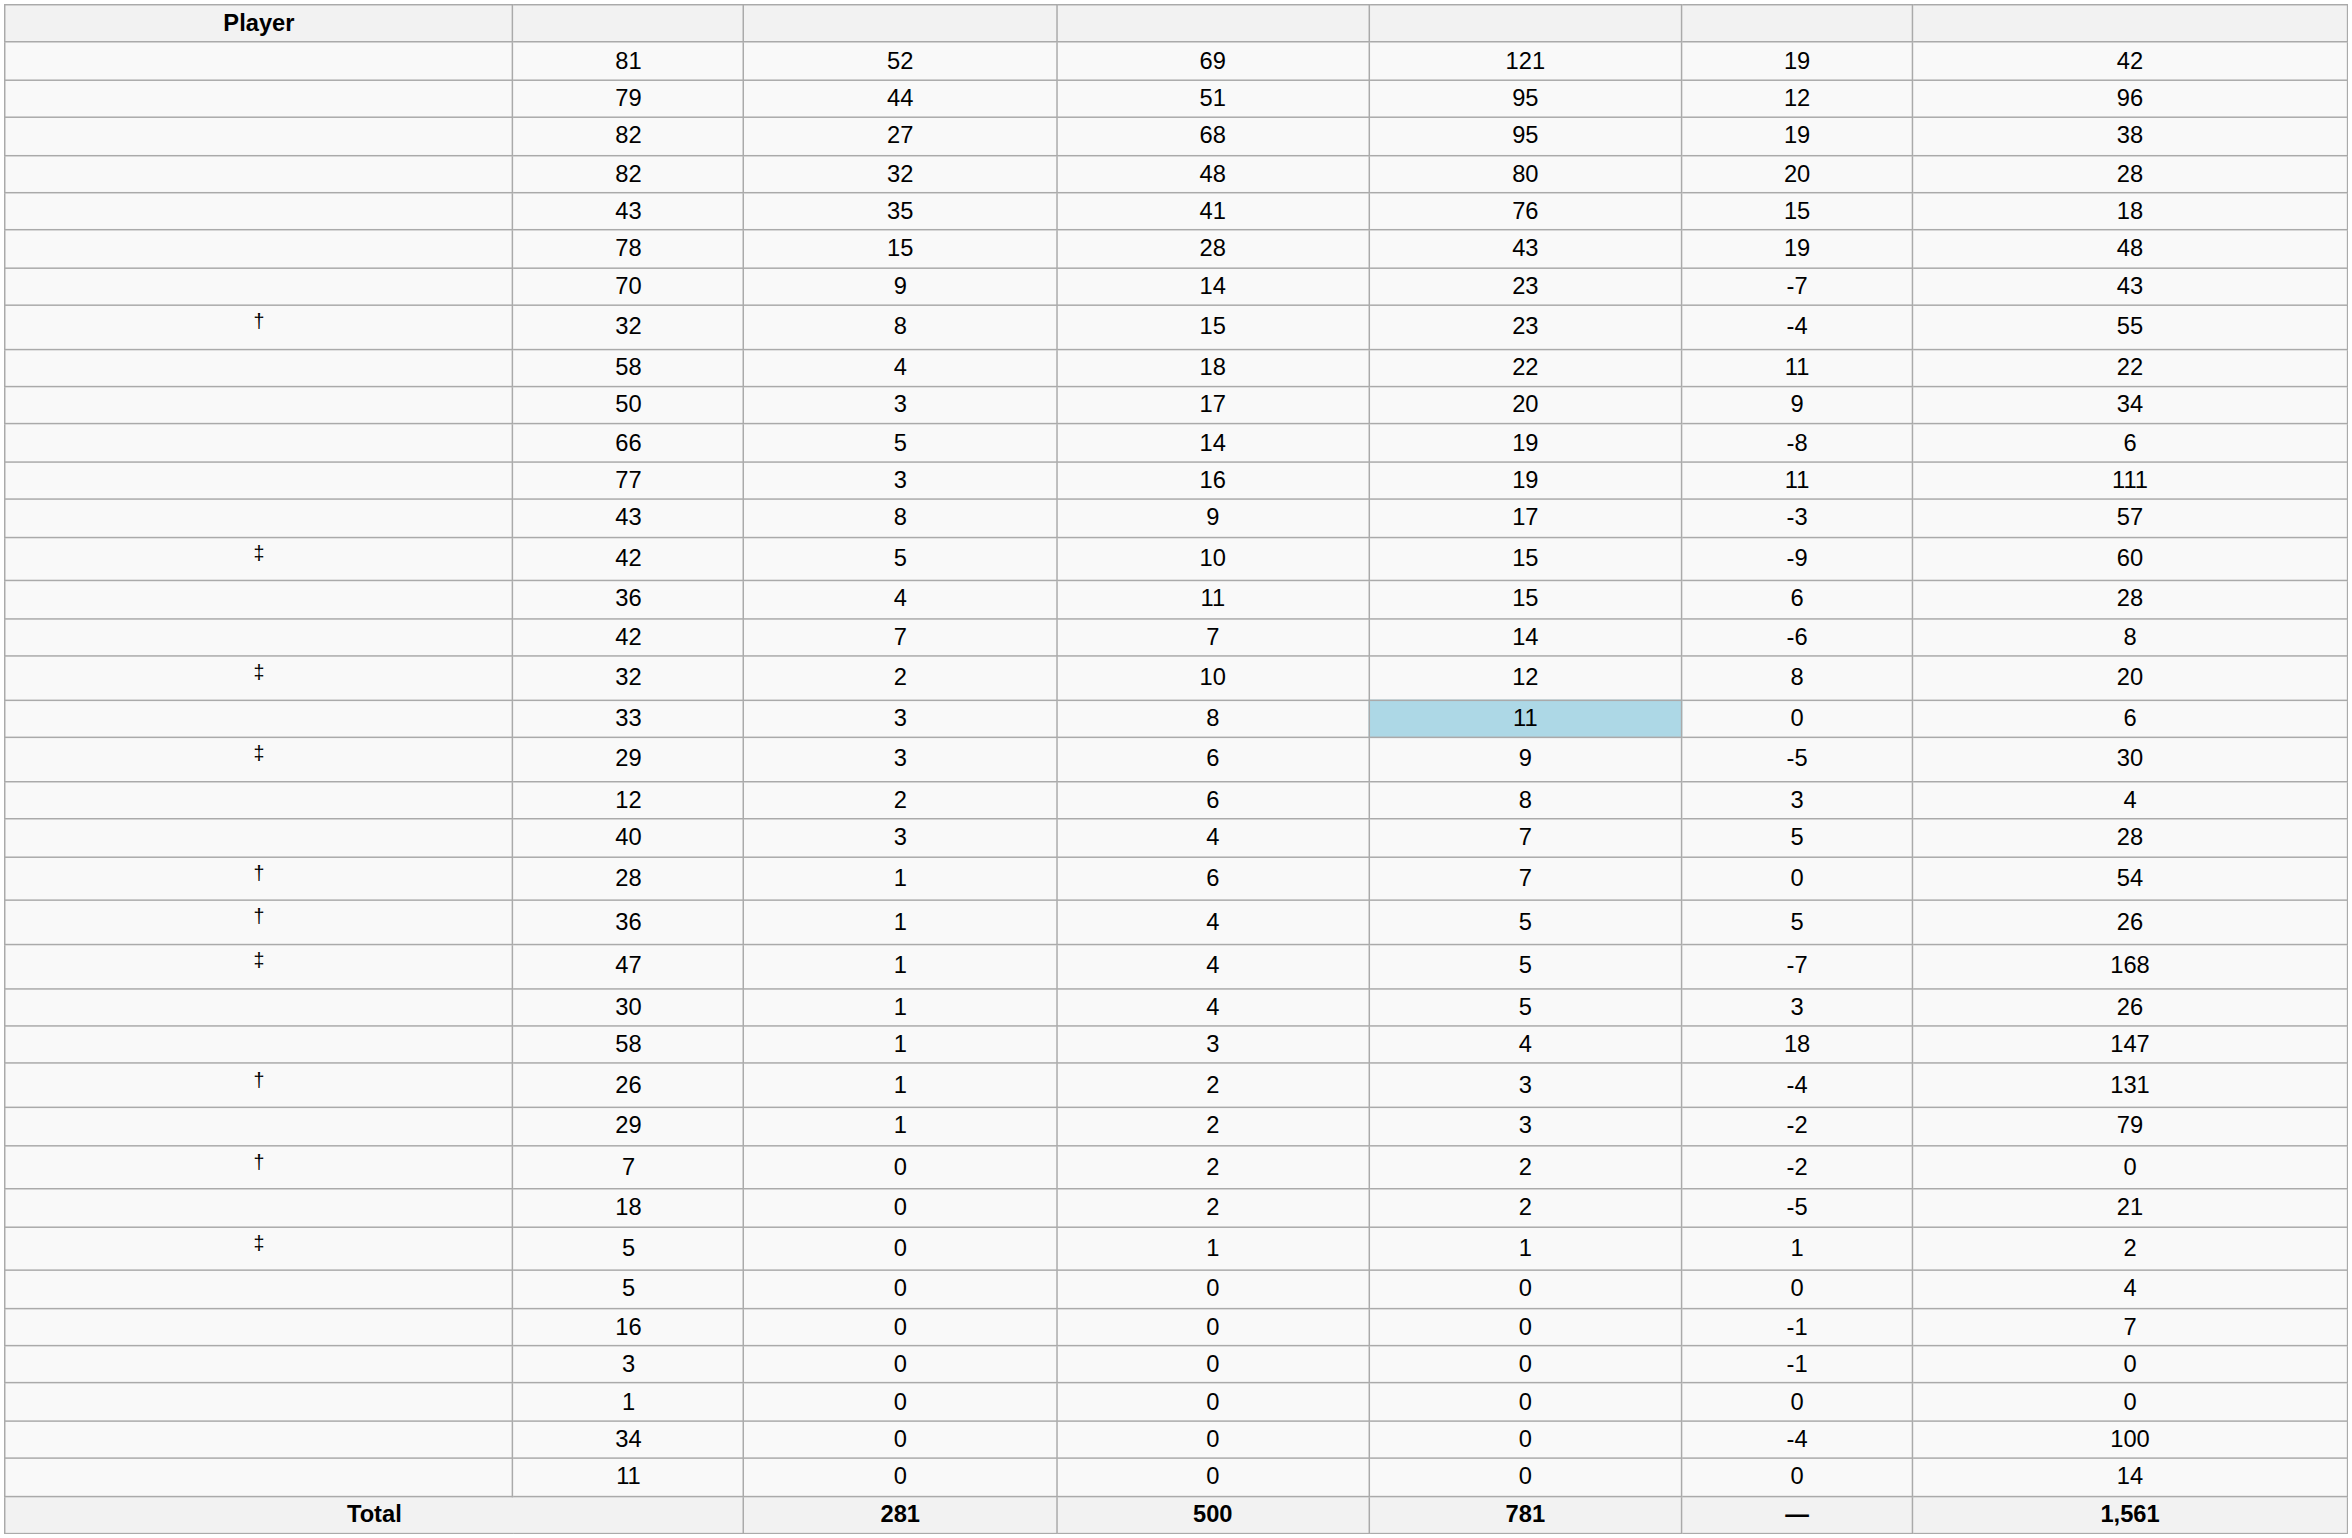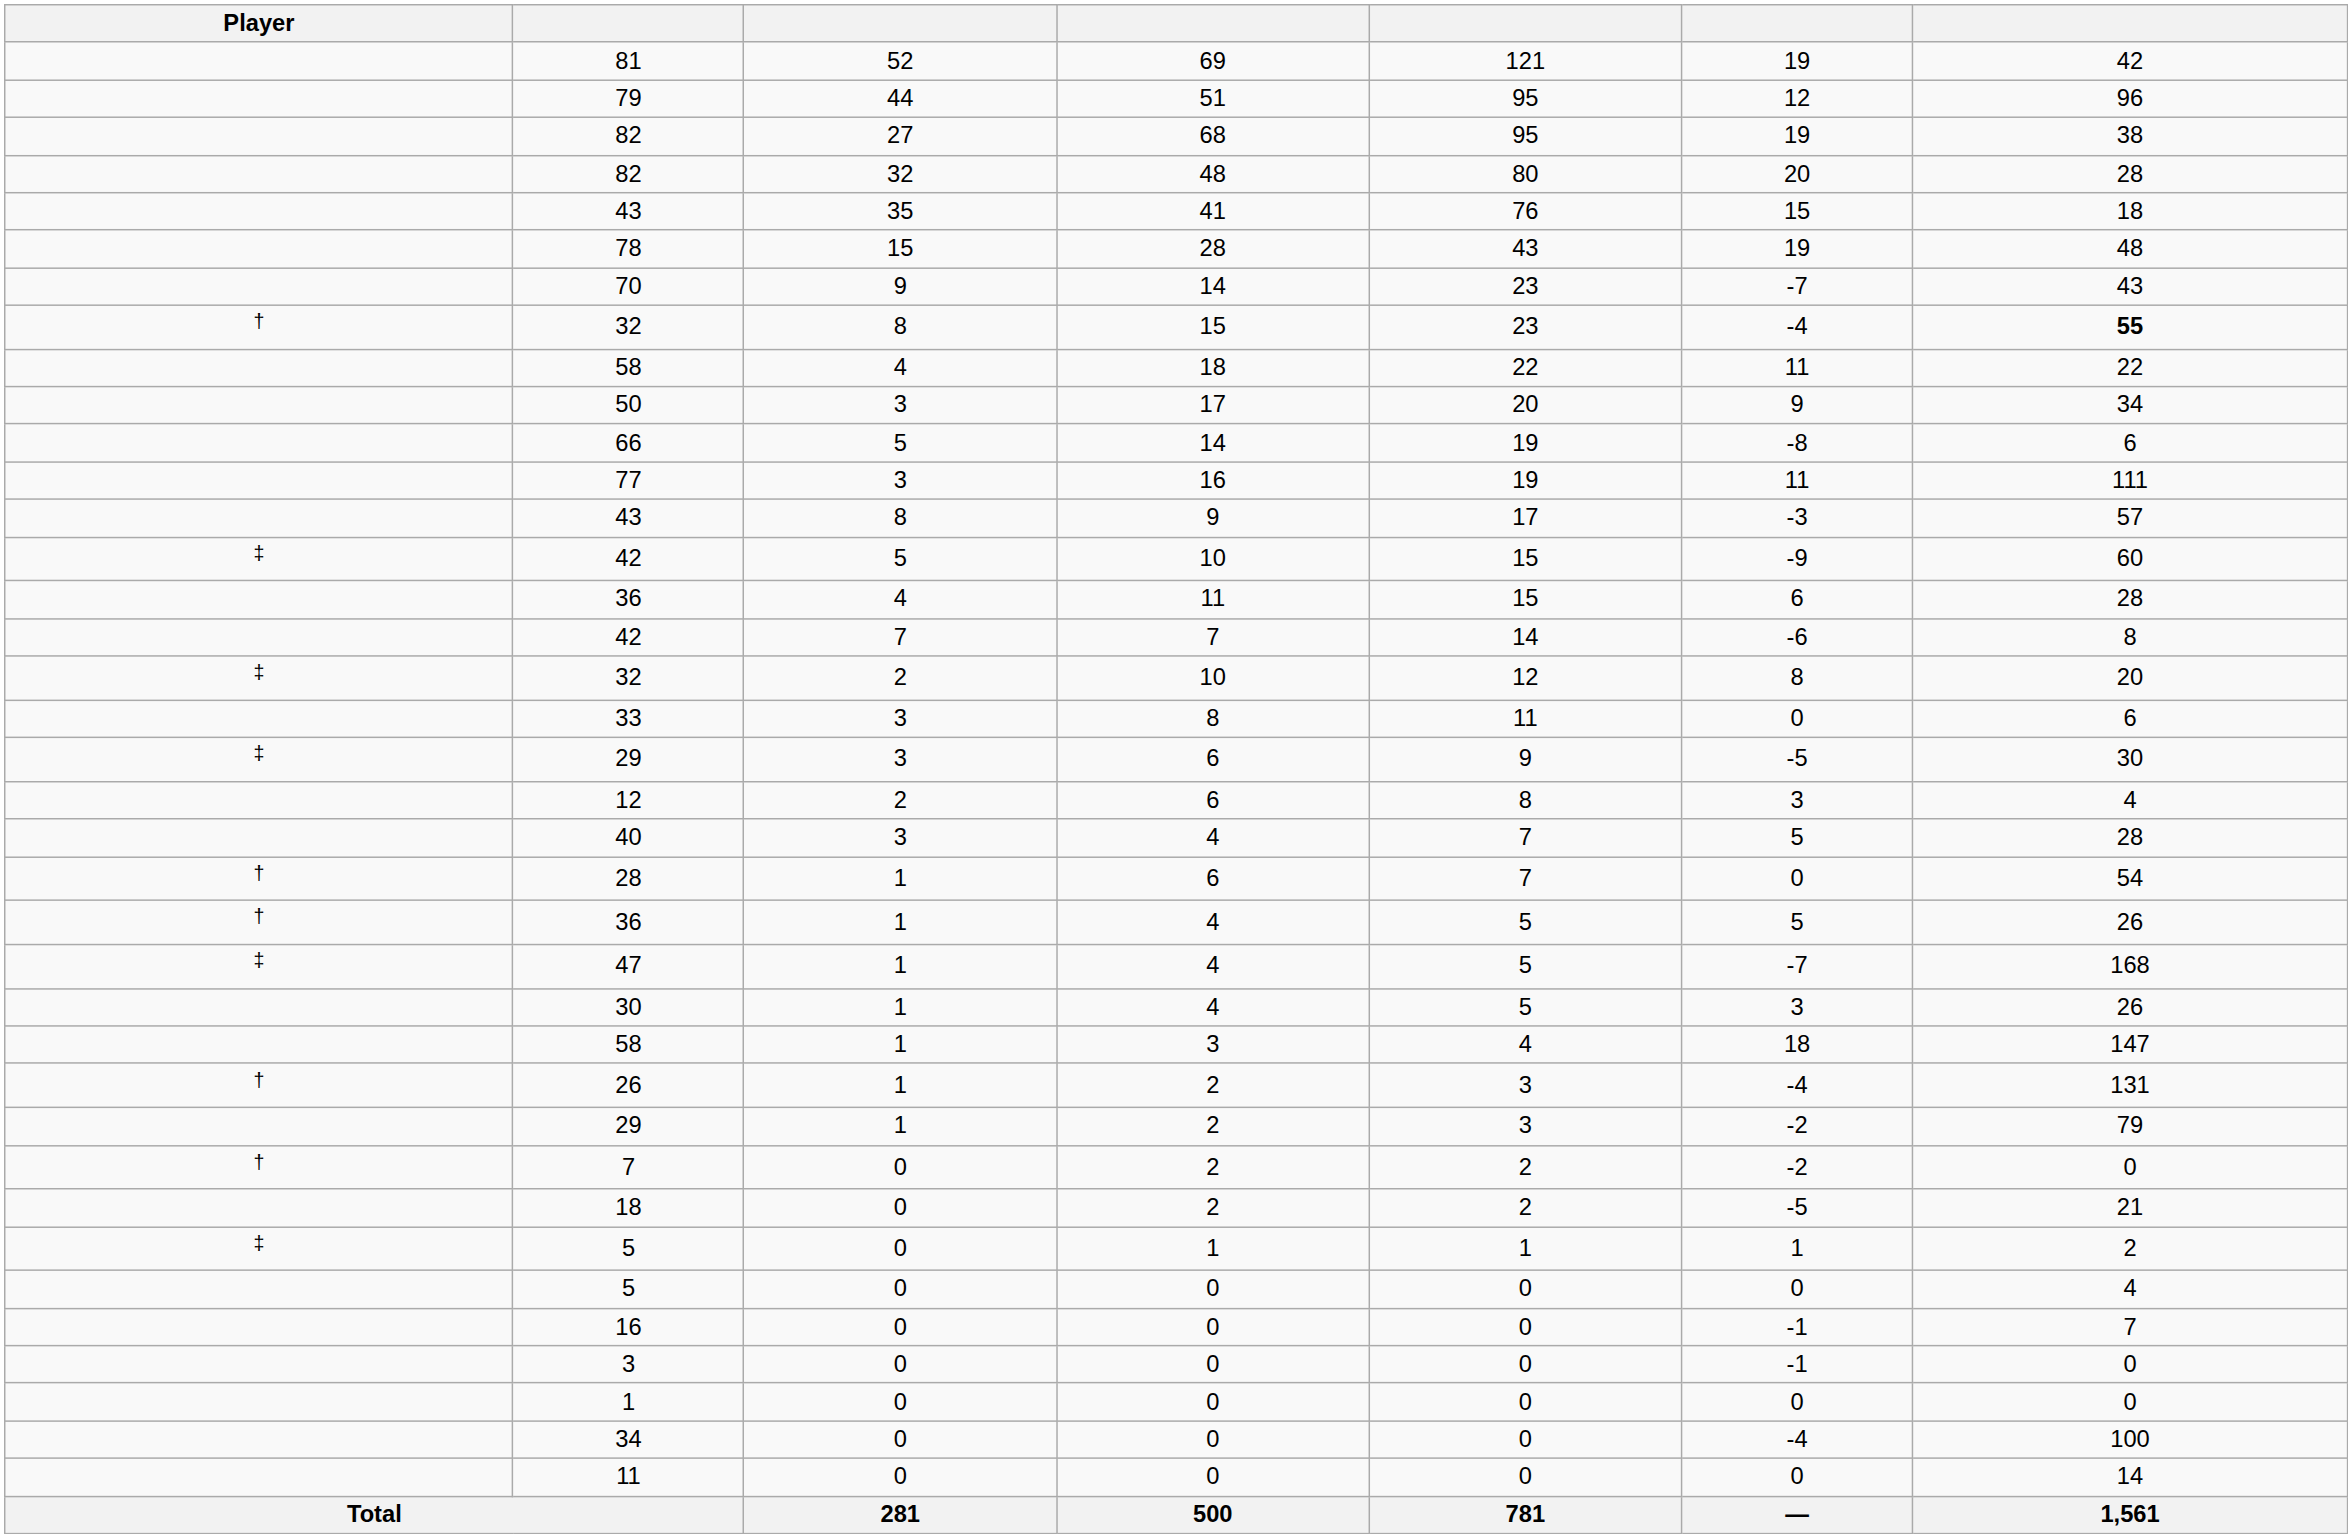(2130, 326) normal -> (2130, 326) bold
(1525, 718) lightblue background -> (1525, 718) no background
